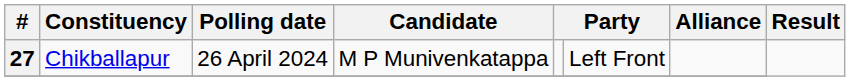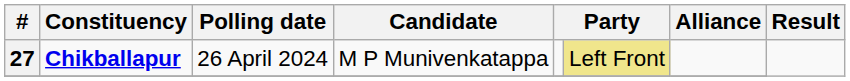(107, 57) normal -> (113, 57) bold
(617, 57) no background -> (617, 57) khaki background
